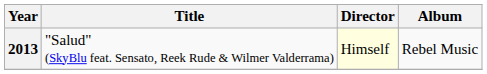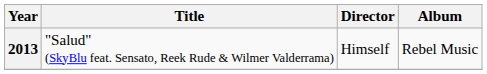(365, 48) lightyellow background -> (365, 48) no background
